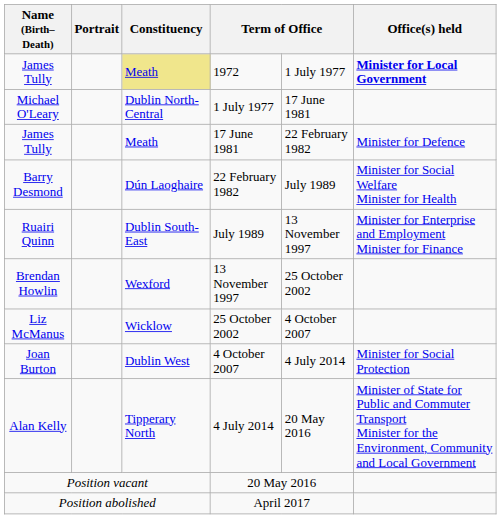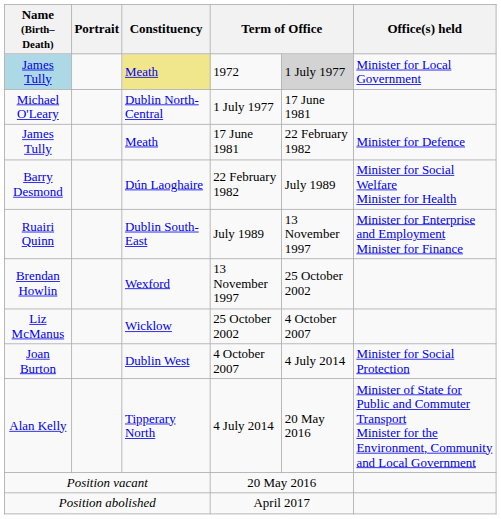(38, 71) no background -> (38, 71) lightblue background
(315, 71) no background -> (315, 71) lightgrey background
(407, 71) bold -> (404, 71) normal
